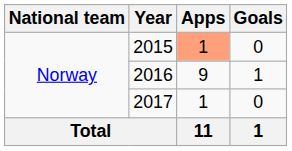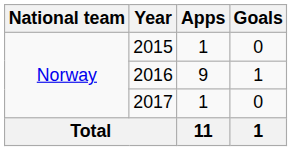(203, 46) lightsalmon background -> (203, 46) no background
